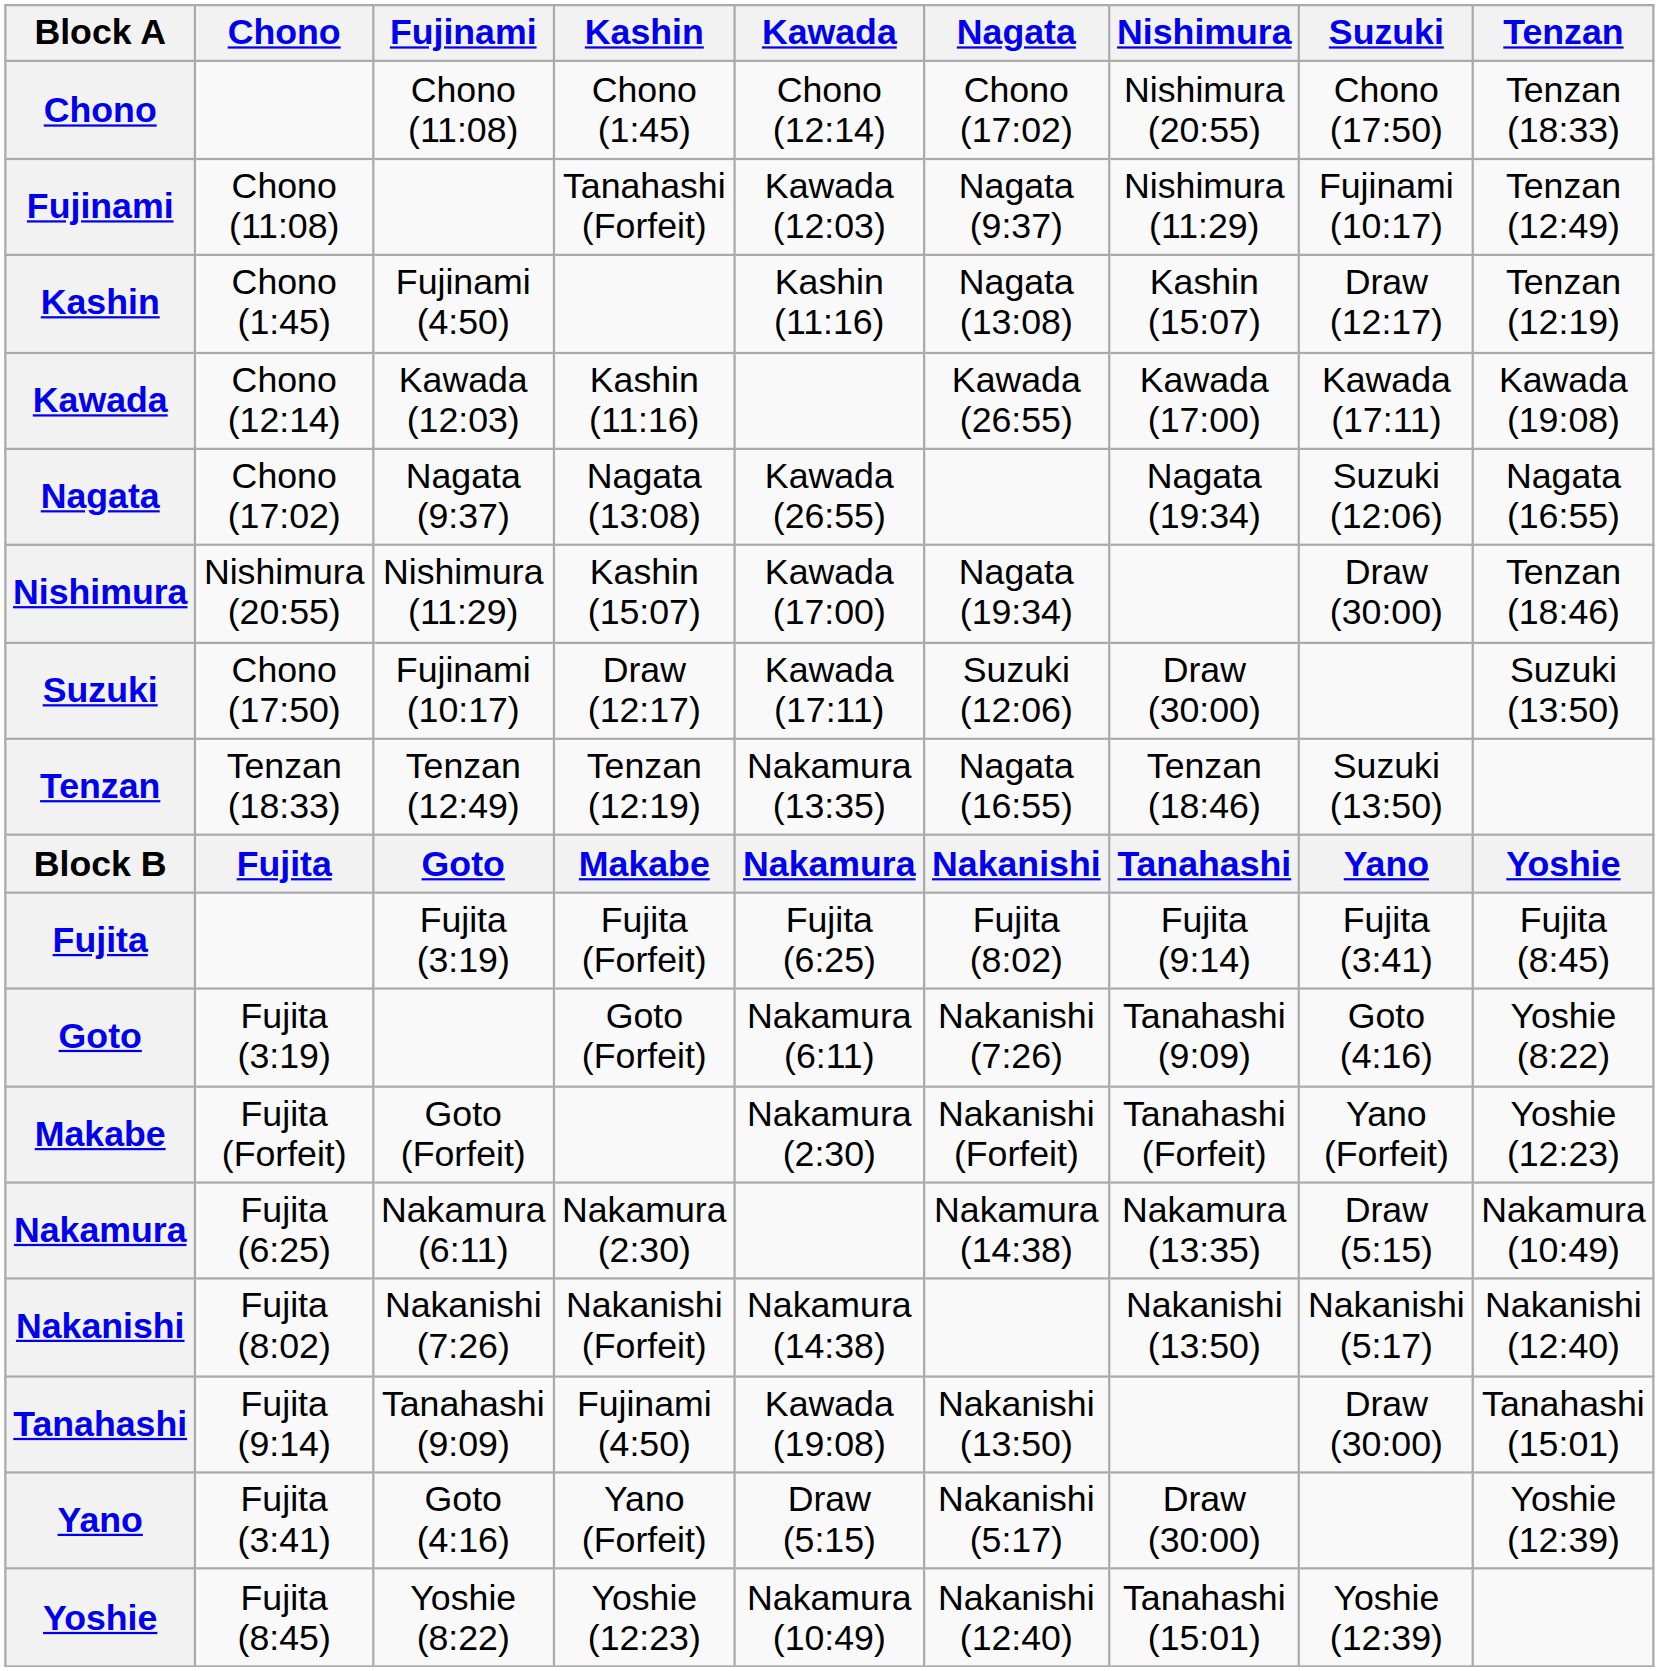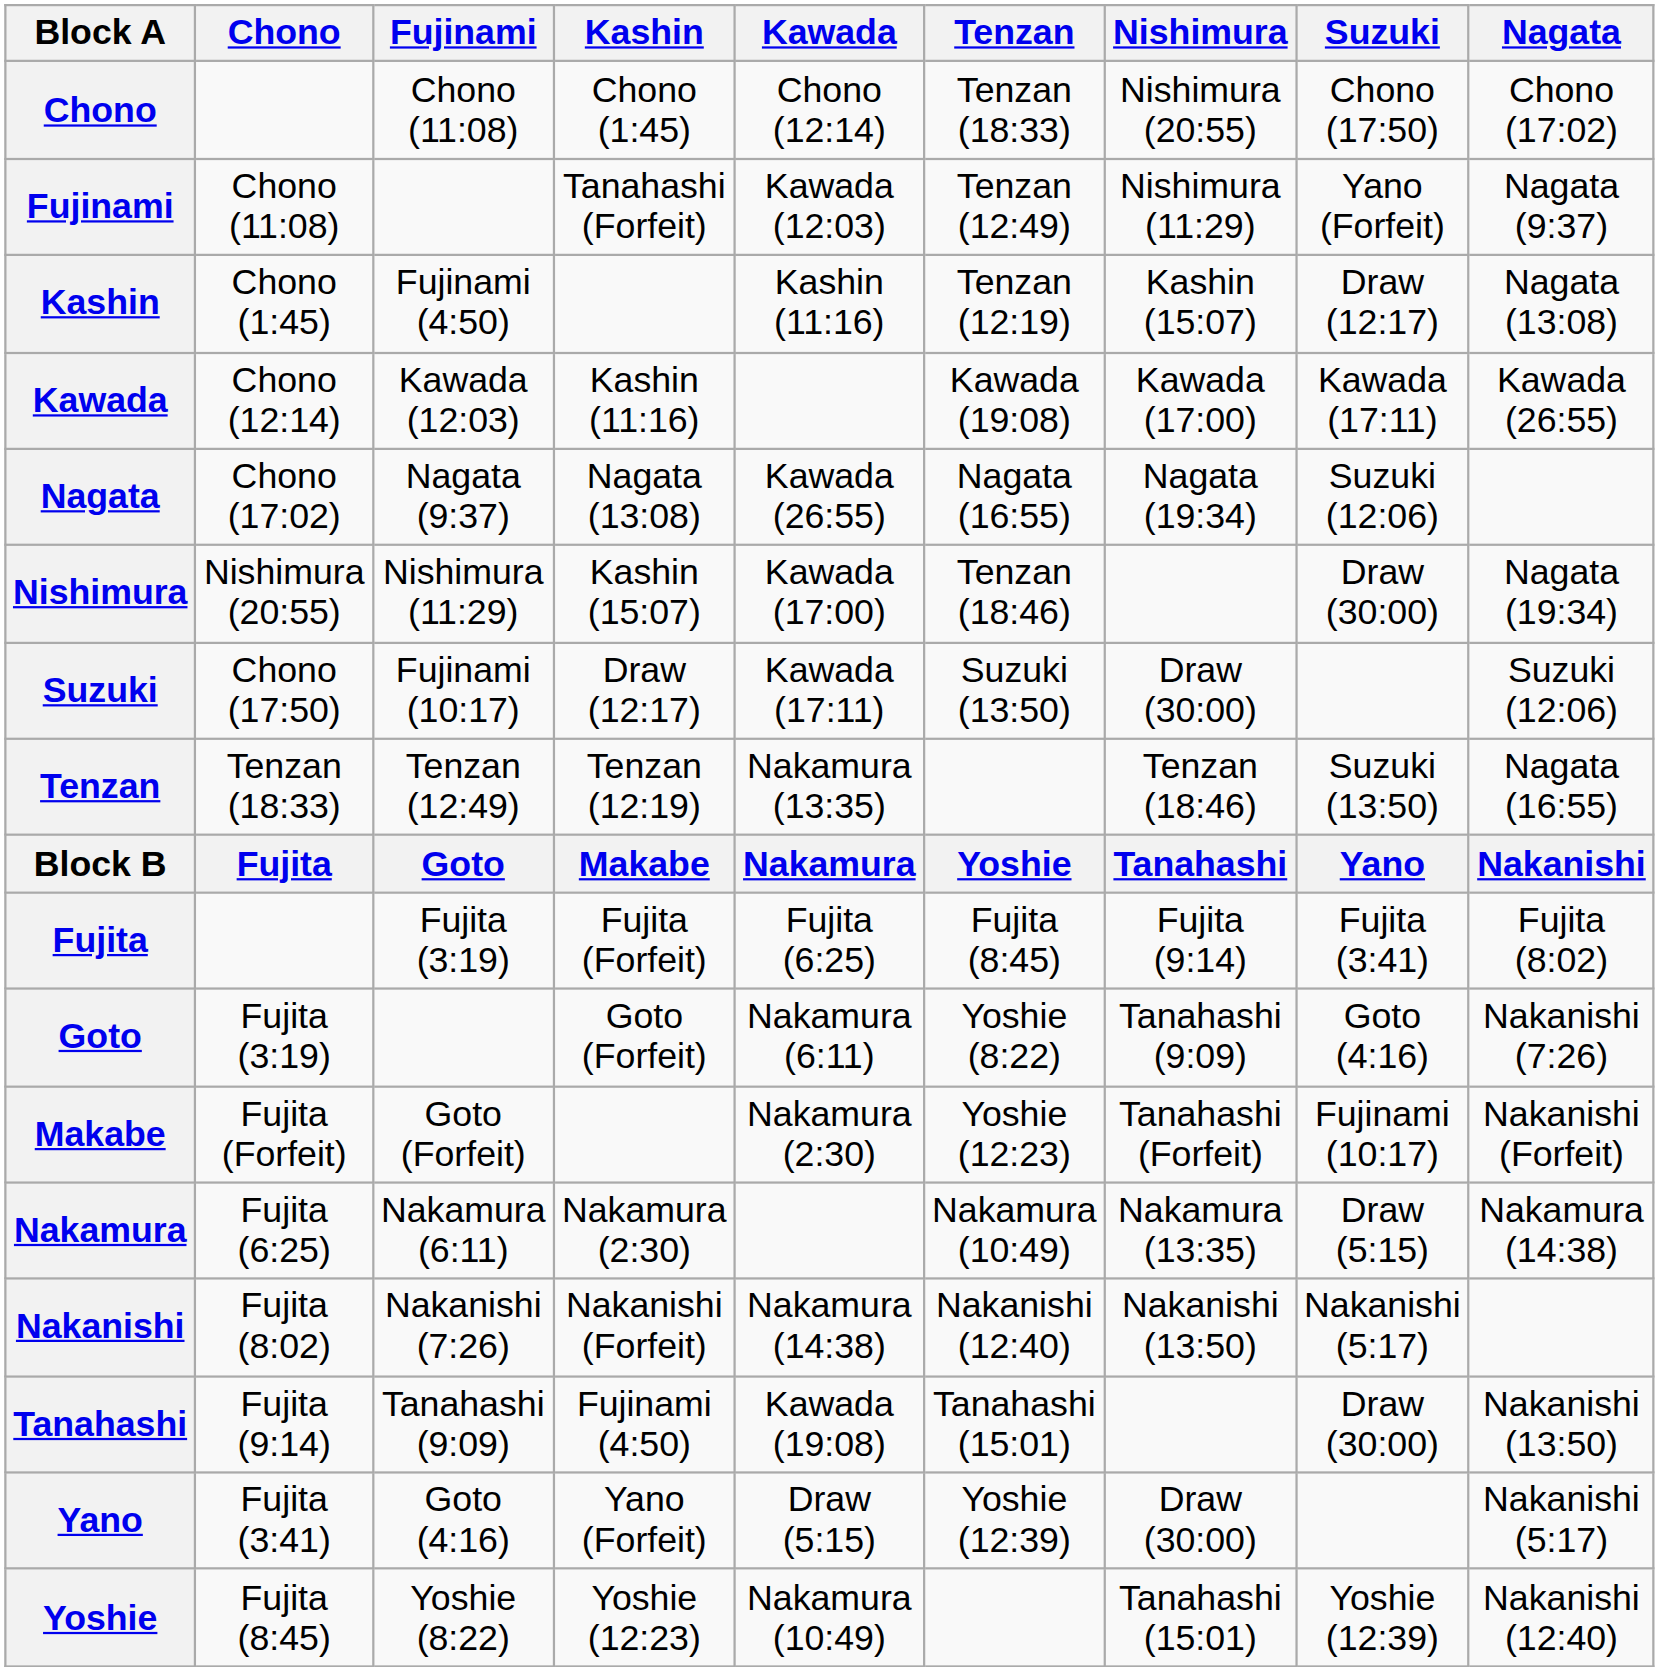columns swapped: (1016, 32) <-> (1563, 32)
(1386, 206) Fujinami (10:17) -> (1382, 206) Yano (Forfeit)
(1386, 1133) Yano (Forfeit) -> (1382, 1133) Fujinami (10:17)
